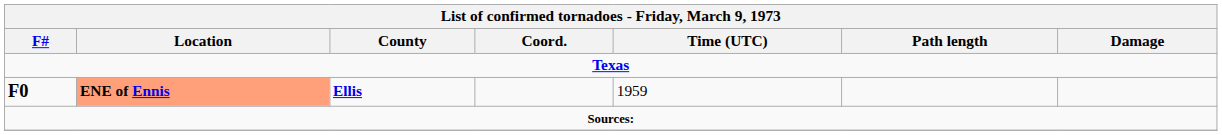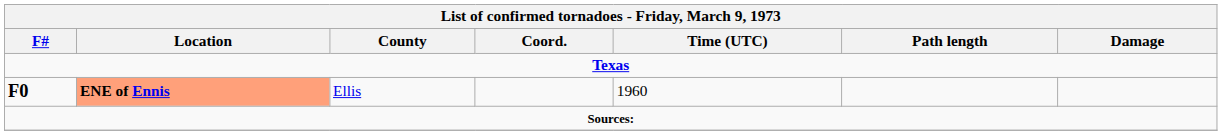(348, 91) bold -> (347, 91) normal
(632, 91) 1959 -> (632, 91) 1960
